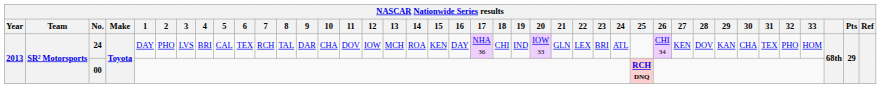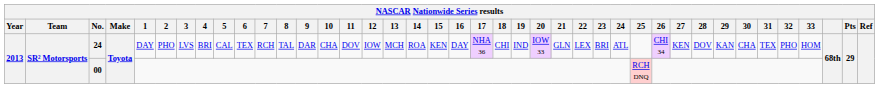(642, 71) bold -> (641, 70) normal
